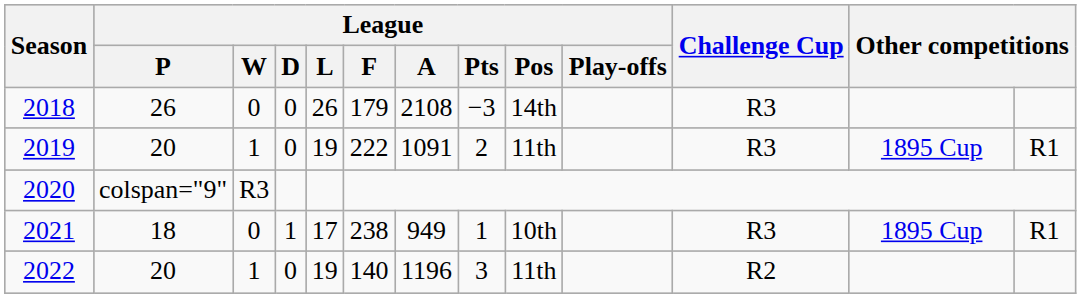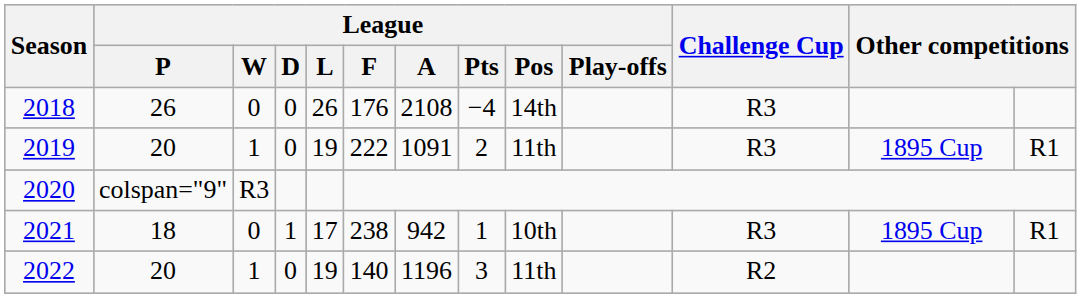(369, 107) 179 -> (369, 107) 176
(482, 107) −3 -> (482, 107) −4
(426, 230) 949 -> (426, 230) 942
